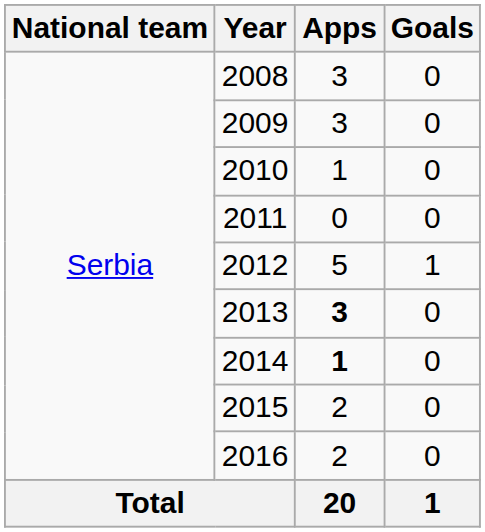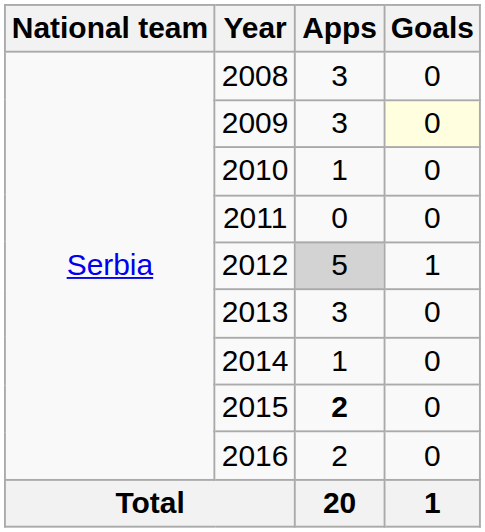(432, 123) no background -> (432, 123) lightyellow background
(340, 265) no background -> (340, 265) lightgrey background
(340, 312) bold -> (340, 312) normal
(340, 360) bold -> (340, 360) normal
(340, 407) normal -> (340, 407) bold
